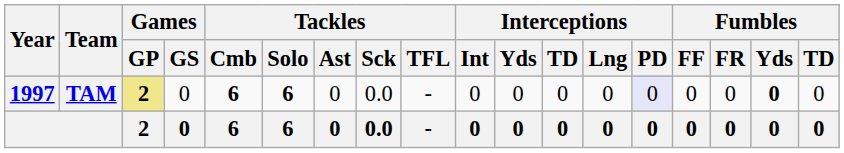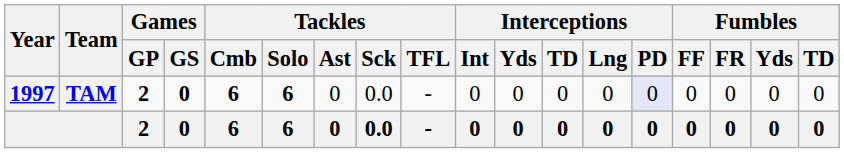(144, 93) khaki background -> (144, 93) no background
(184, 93) normal -> (184, 93) bold
(774, 93) bold -> (774, 93) normal
